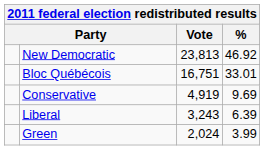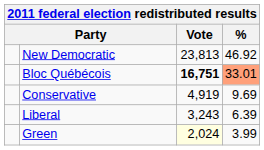(200, 74) normal -> (200, 74) bold
(241, 74) no background -> (241, 74) lightsalmon background
(203, 134) no background -> (203, 134) lightyellow background
